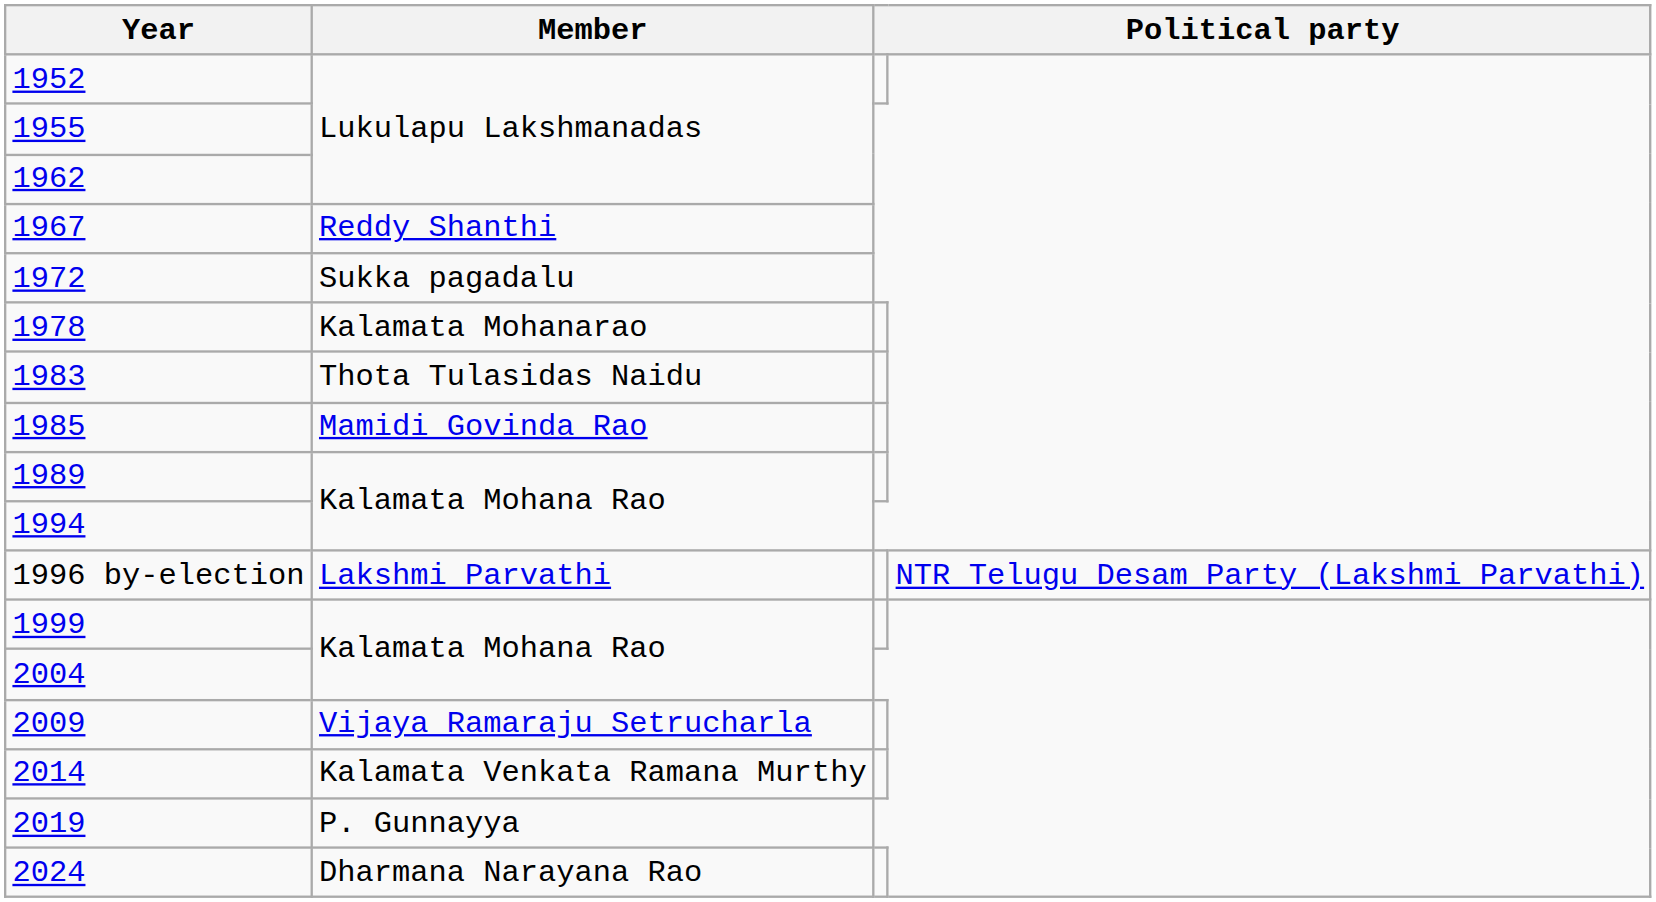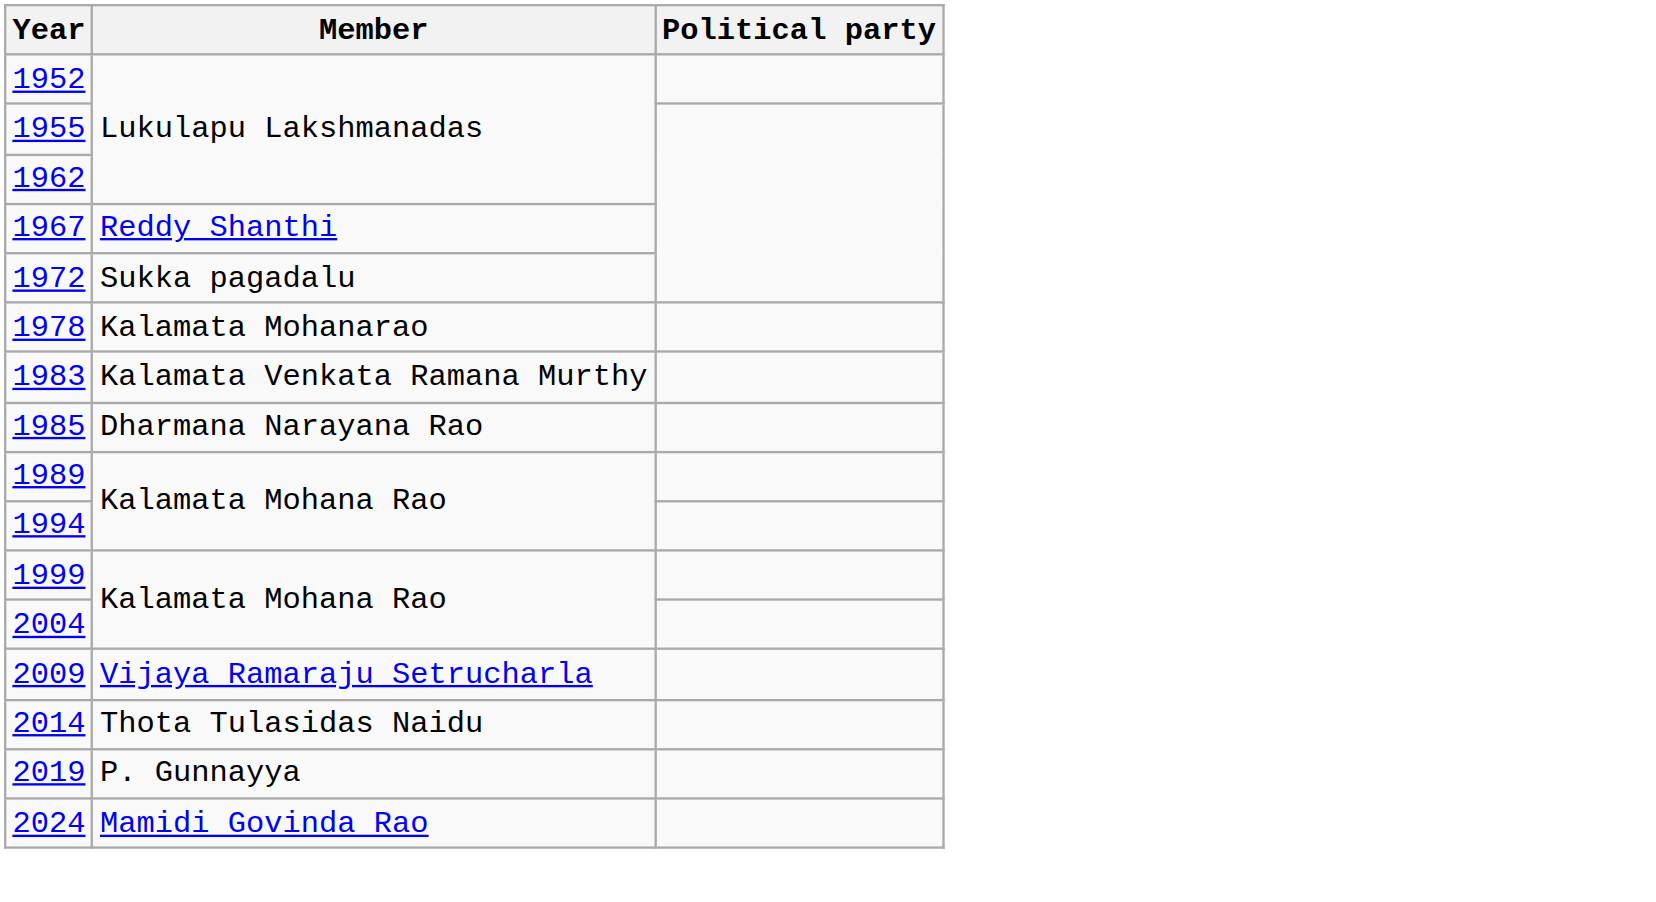(511, 377) Thota Tulasidas Naidu -> (374, 377) Kalamata Venkata Ramana Murthy
(483, 427) Mamidi Govinda Rao -> (292, 427) Dharmana Narayana Rao
- row: (158, 575)
(593, 774) Kalamata Venkata Ramana Murthy -> (292, 724) Thota Tulasidas Naidu
(511, 873) Dharmana Narayana Rao -> (264, 823) Mamidi Govinda Rao
